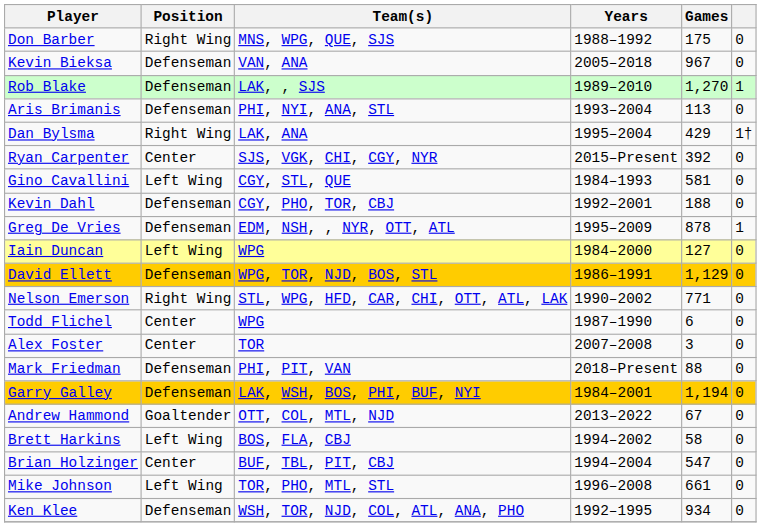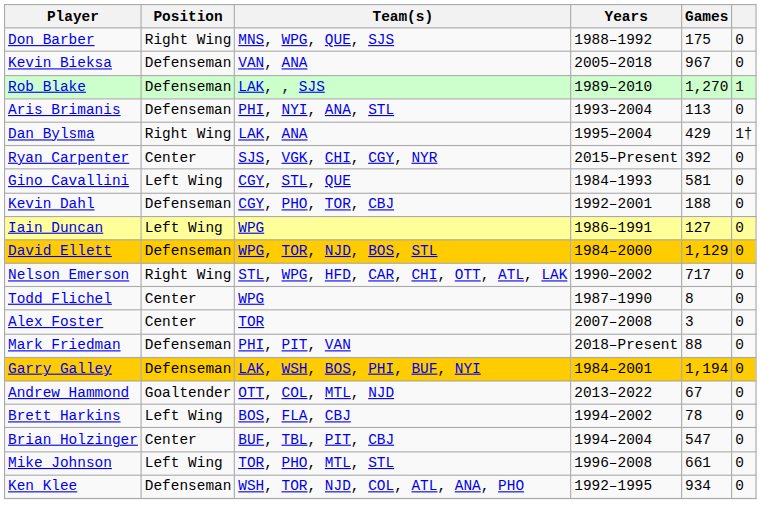- row: (64, 228)
(613, 251) 1984–2000 -> (613, 228) 1986–1991
(613, 275) 1986–1991 -> (613, 251) 1984–2000
(698, 299) 771 -> (698, 275) 717
(689, 322) 6 -> (689, 299) 8
(694, 440) 58 -> (694, 416) 78
